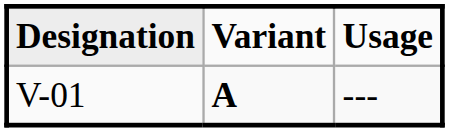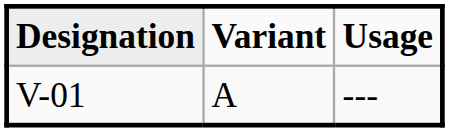(224, 94) bold -> (224, 94) normal
